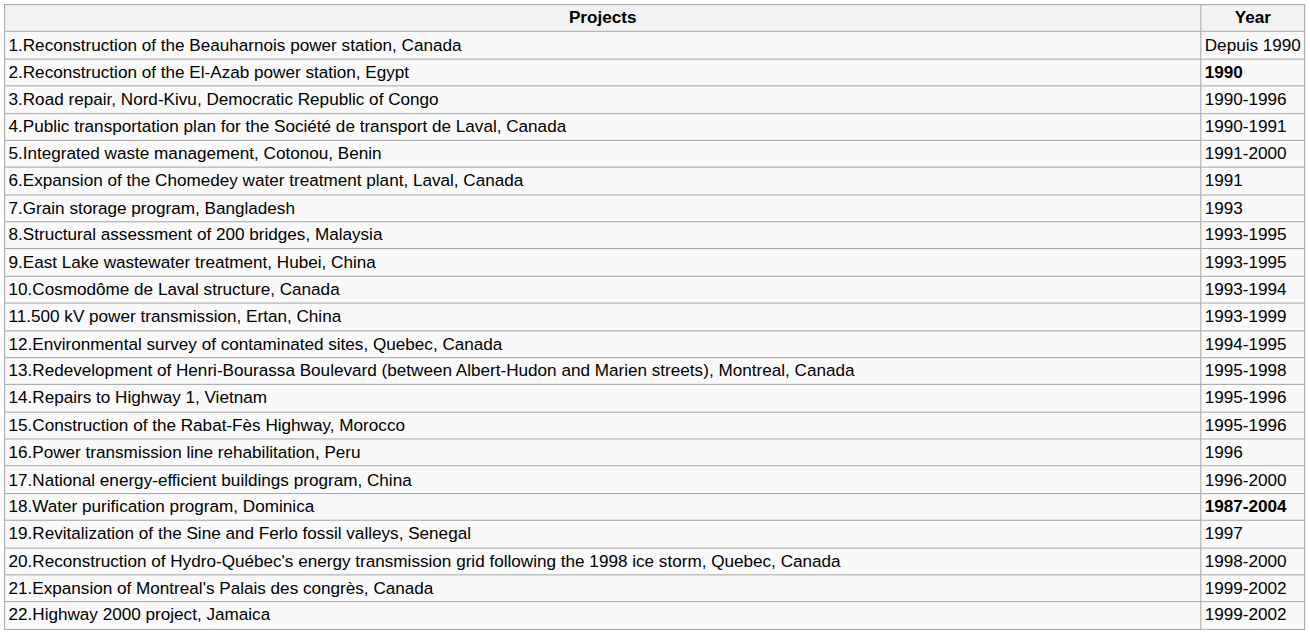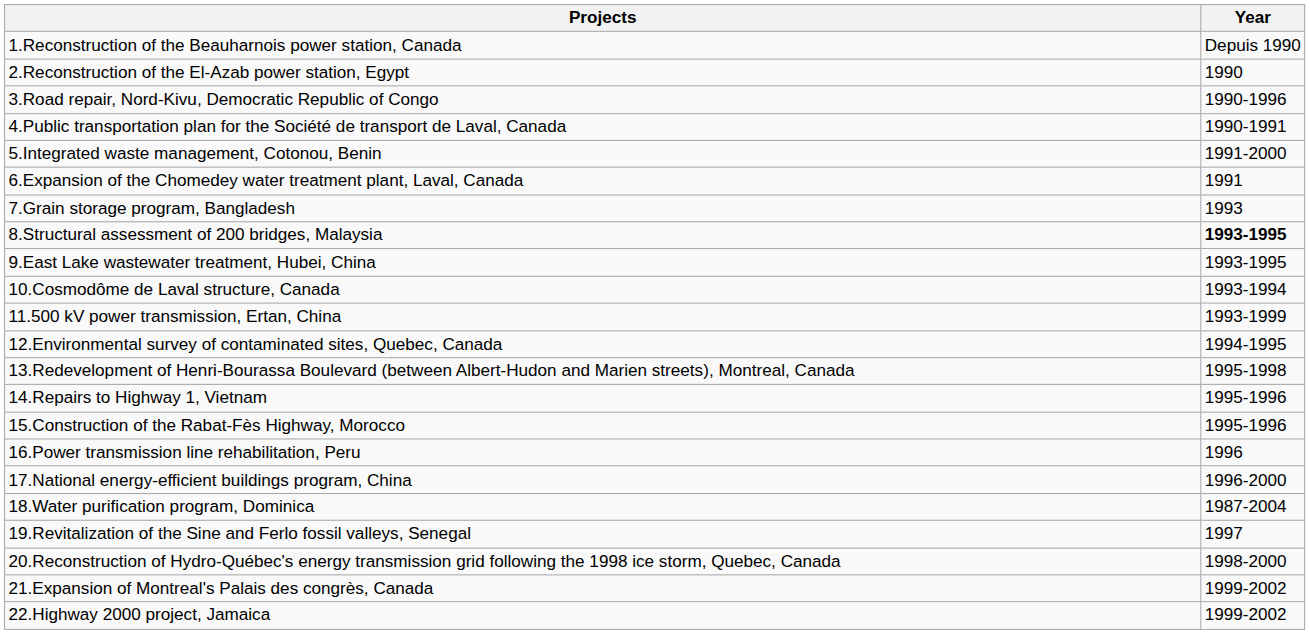(1224, 72) bold -> (1224, 72) normal
(1246, 235) normal -> (1246, 235) bold
(1246, 506) bold -> (1246, 506) normal
